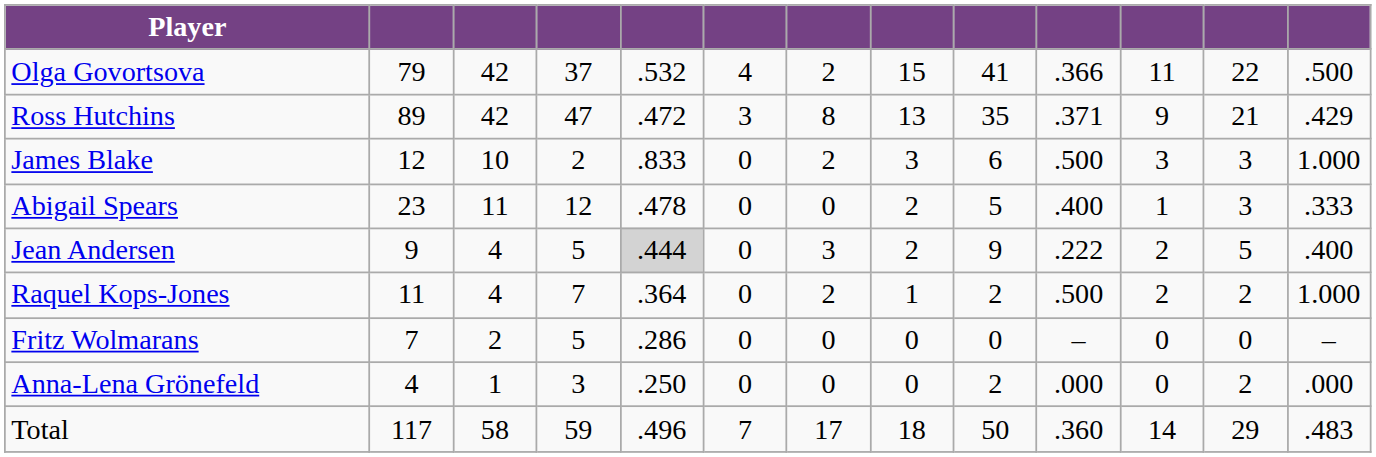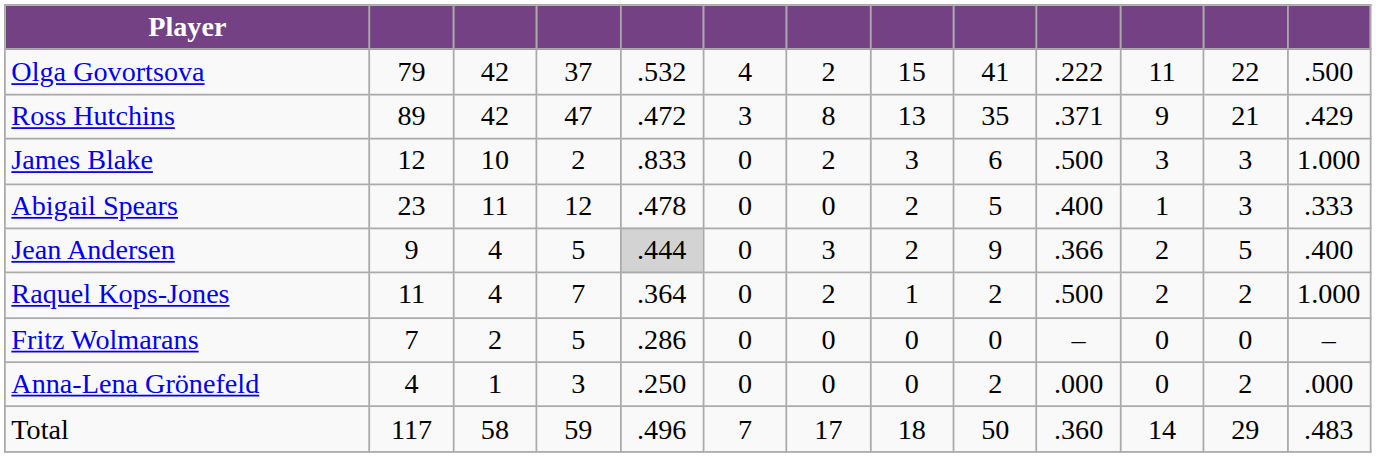(1079, 71) .366 -> (1079, 71) .222
(1079, 250) .222 -> (1079, 250) .366
